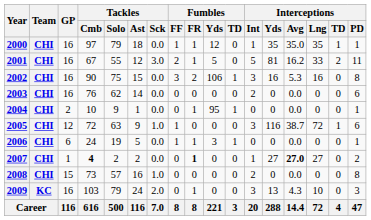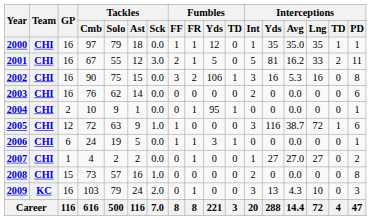(91, 158) bold -> (91, 158) normal
(194, 158) bold -> (194, 158) normal
(295, 158) bold -> (295, 158) normal
